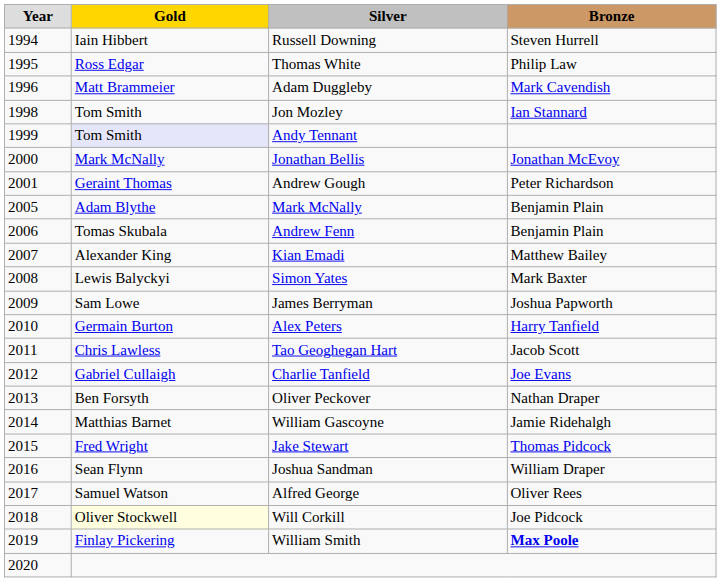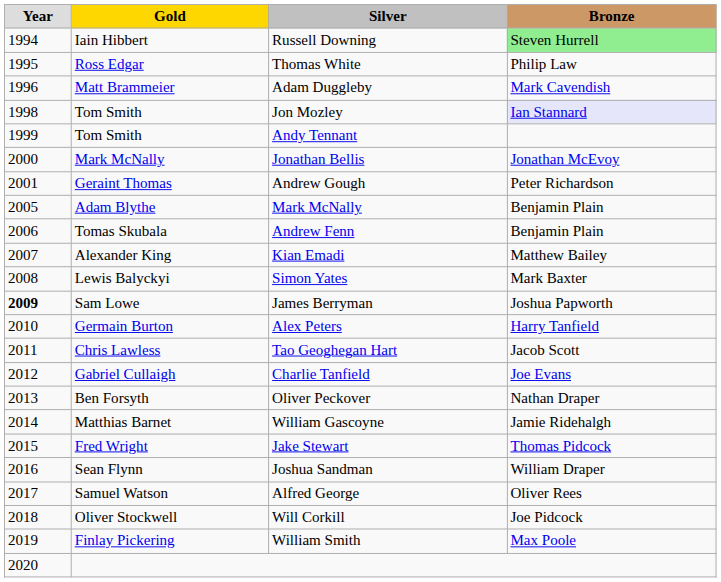(555, 40) no background -> (555, 40) lightgreen background
(549, 111) no background -> (549, 111) lavender background
(108, 135) lavender background -> (108, 135) no background
(23, 302) normal -> (23, 302) bold
(126, 517) lightyellow background -> (126, 517) no background
(544, 541) bold -> (543, 541) normal
